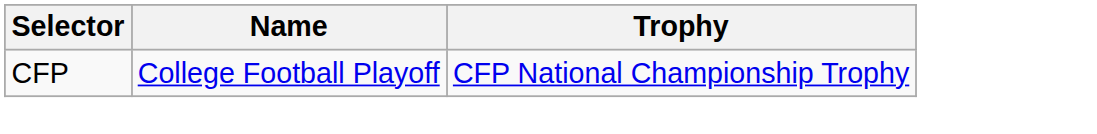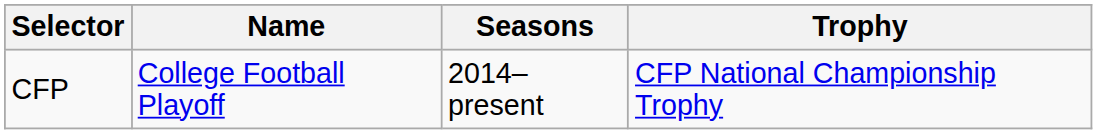+ column: (535, 27)
